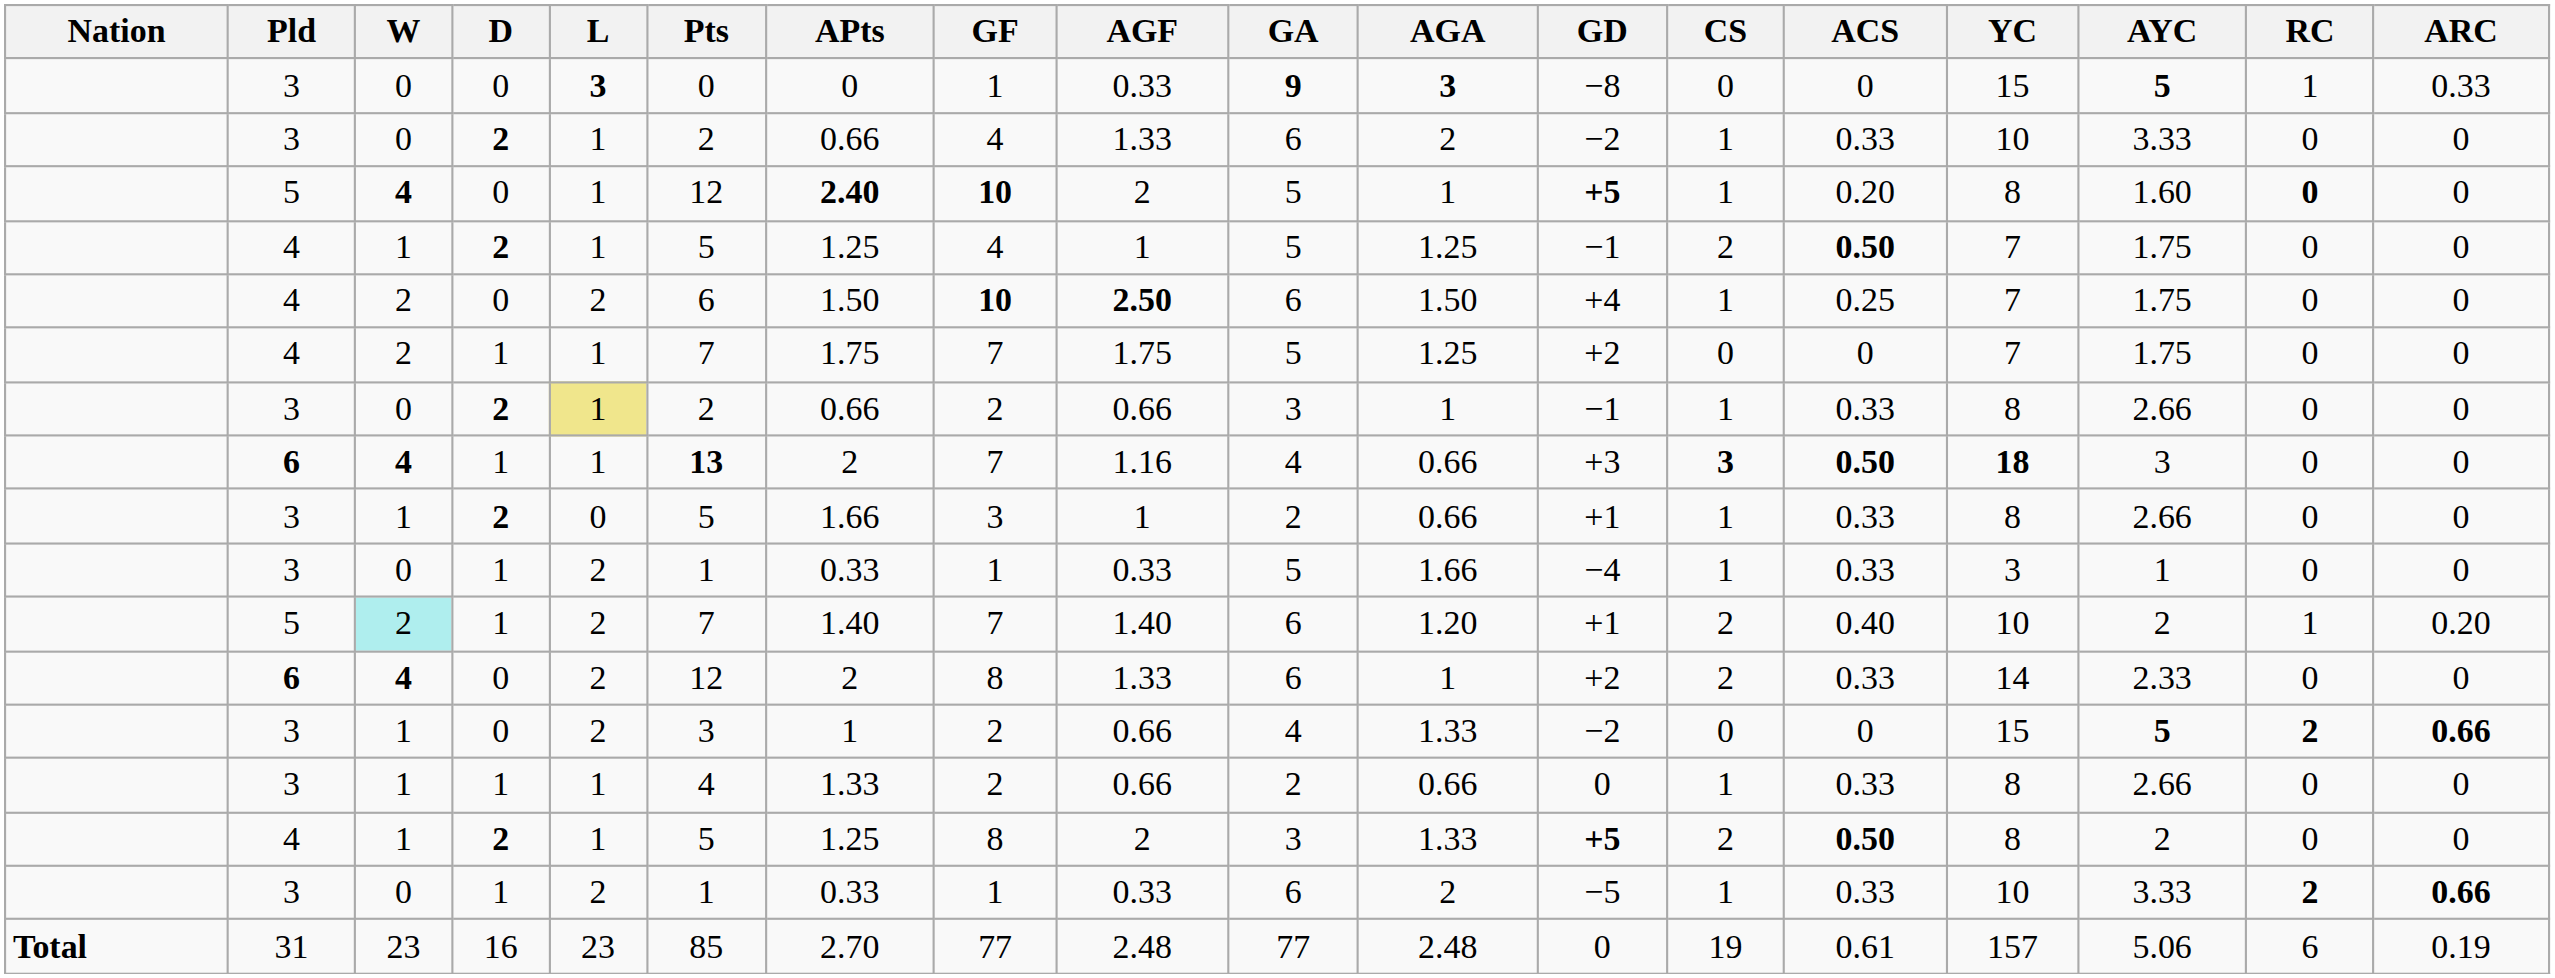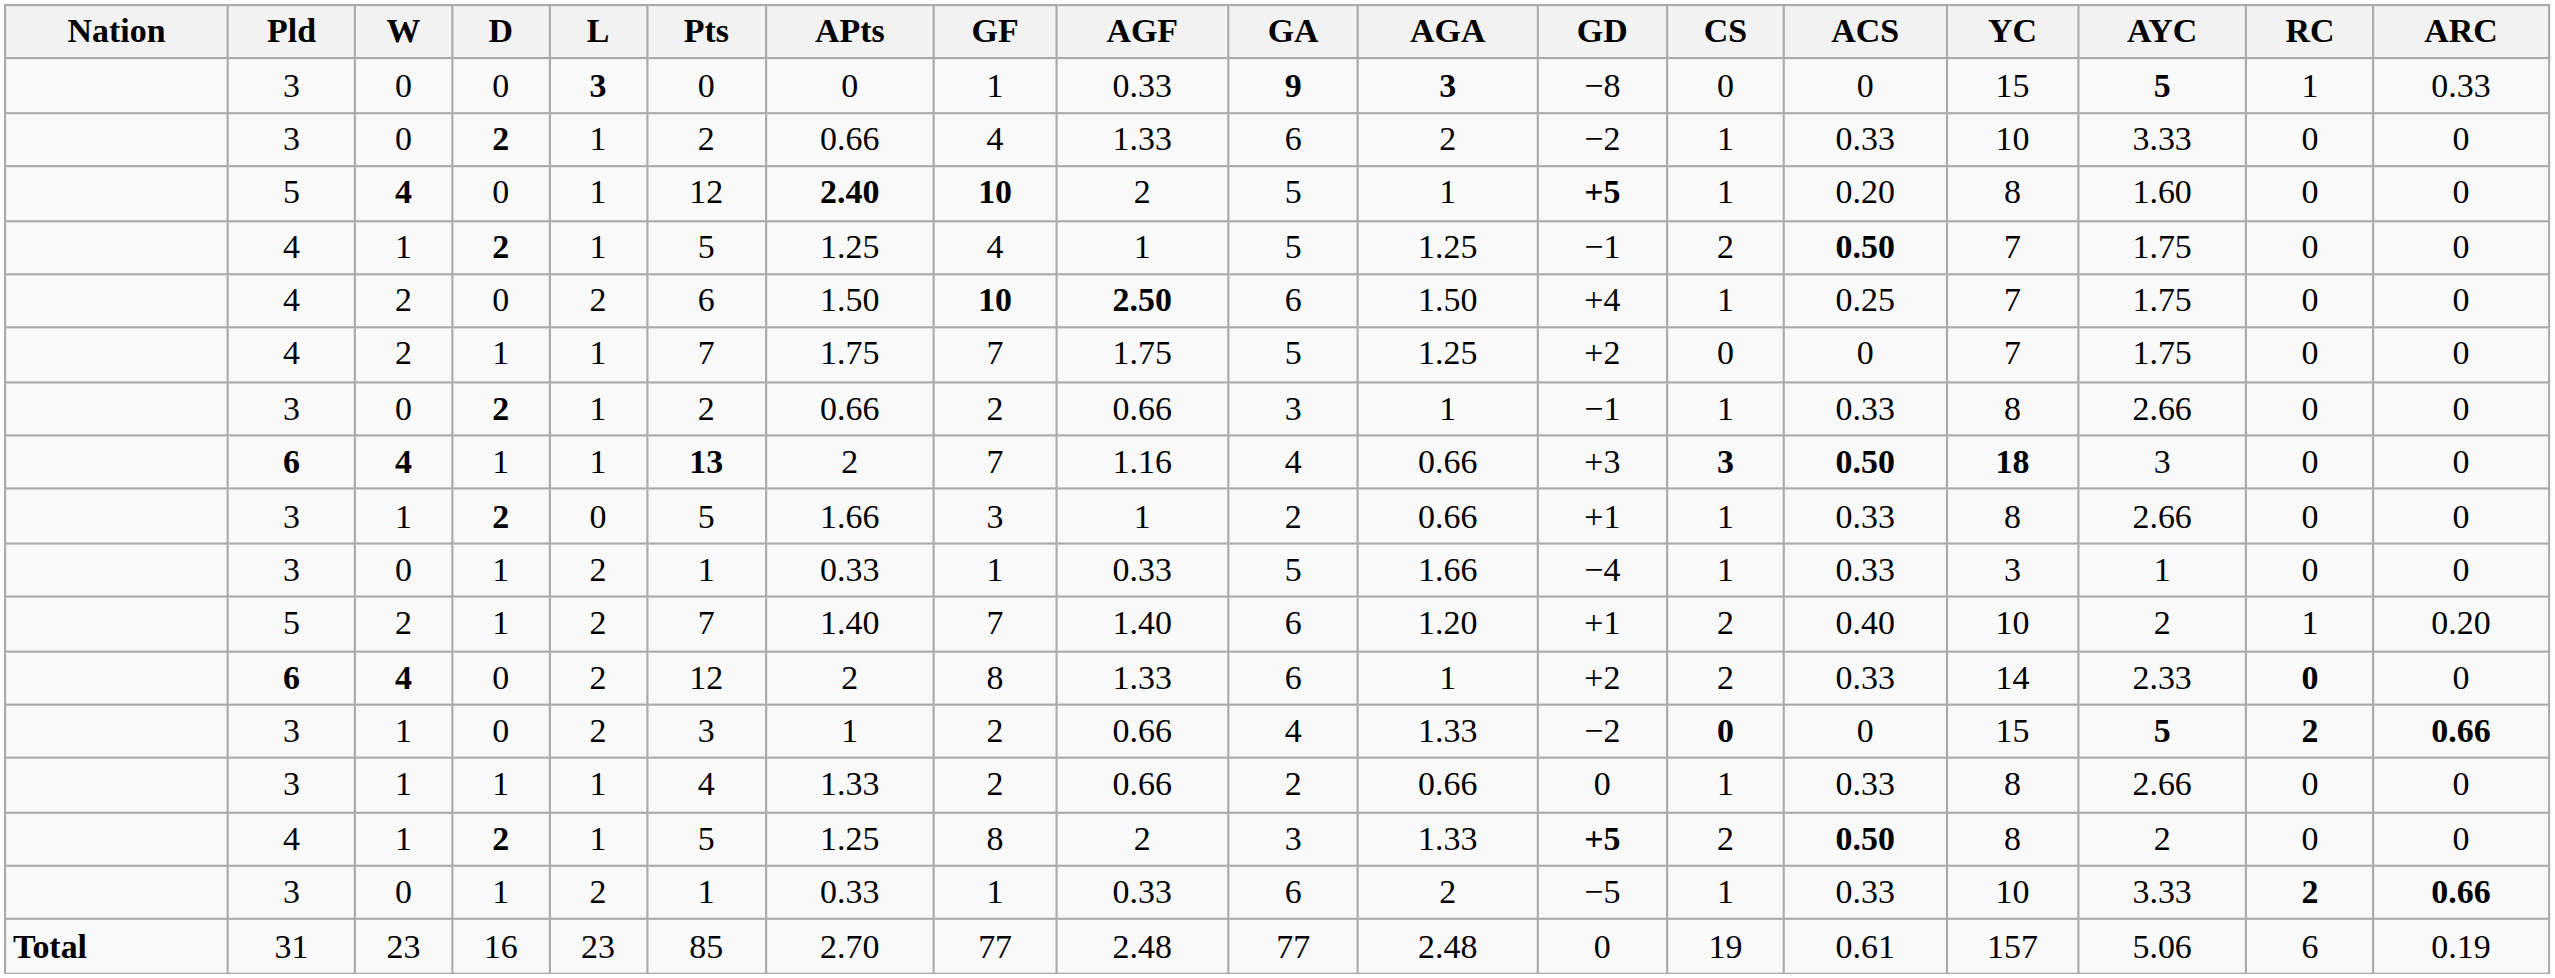(2310, 192) bold -> (2310, 192) normal
(598, 407) khaki background -> (598, 407) no background
(404, 623) paleturquoise background -> (404, 623) no background
(2310, 676) normal -> (2310, 676) bold
(1725, 730) normal -> (1725, 730) bold
